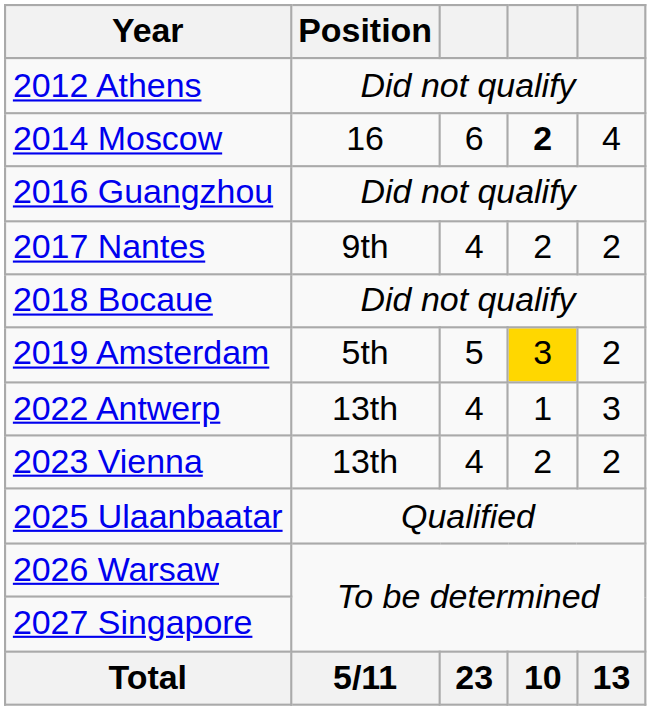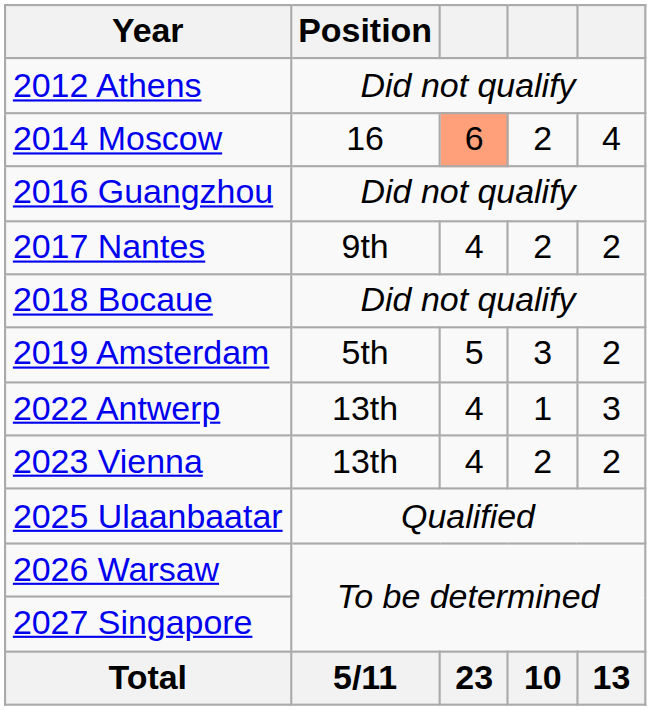(474, 138) no background -> (474, 138) lightsalmon background
(543, 138) bold -> (543, 138) normal
(543, 354) gold background -> (543, 354) no background
